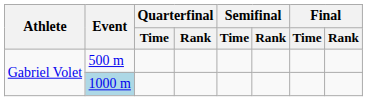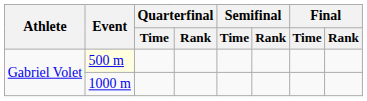(106, 61) no background -> (106, 61) lightyellow background
(110, 84) lightblue background -> (110, 84) no background
